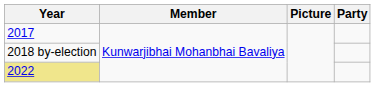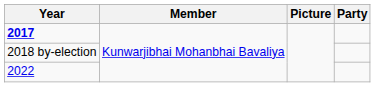(21, 33) normal -> (21, 33) bold
(21, 71) khaki background -> (21, 71) no background
